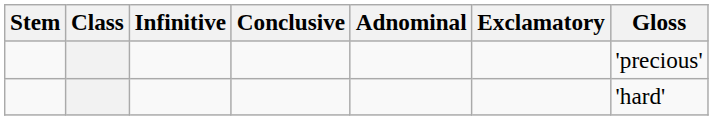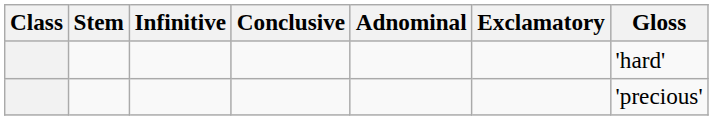columns swapped: (97, 22) <-> (35, 22)
(659, 59) 'precious' -> (640, 59) 'hard'
(640, 96) 'hard' -> (659, 96) 'precious'
